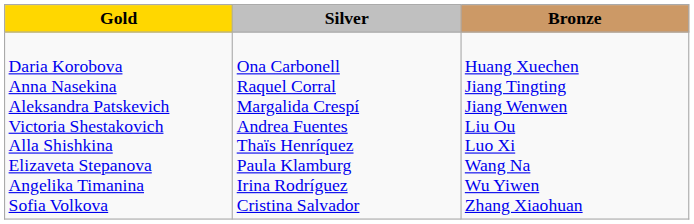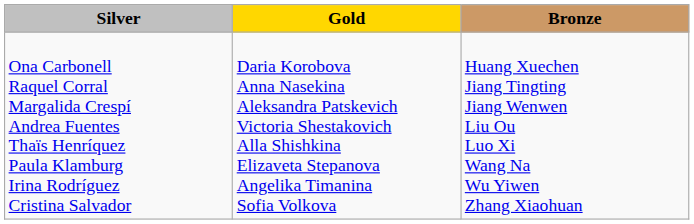columns swapped: (119, 18) <-> (347, 18)
